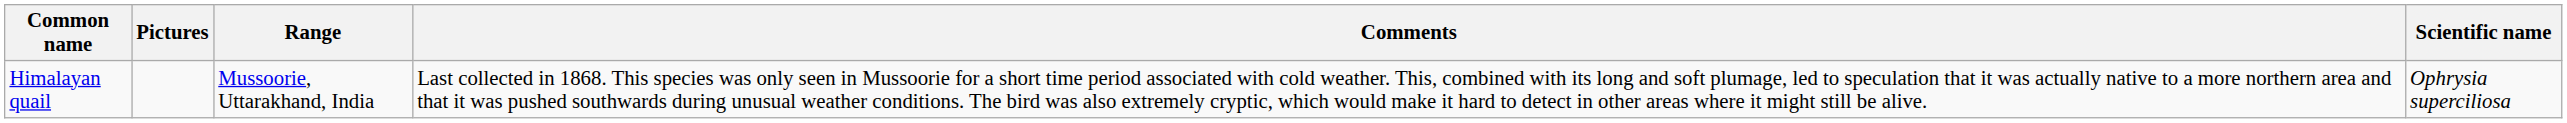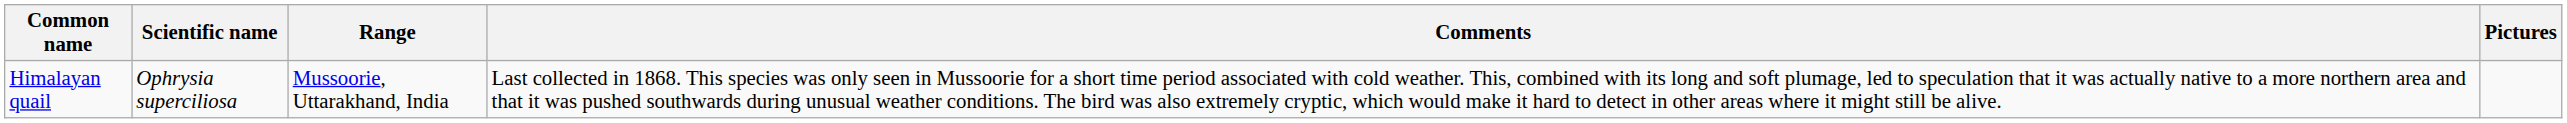columns swapped: (2483, 32) <-> (172, 32)
